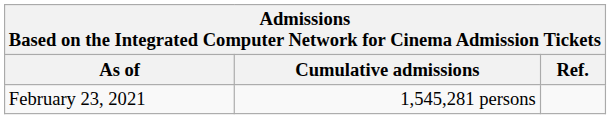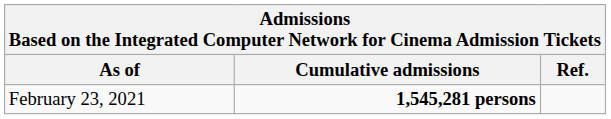(468, 98) normal -> (466, 98) bold
